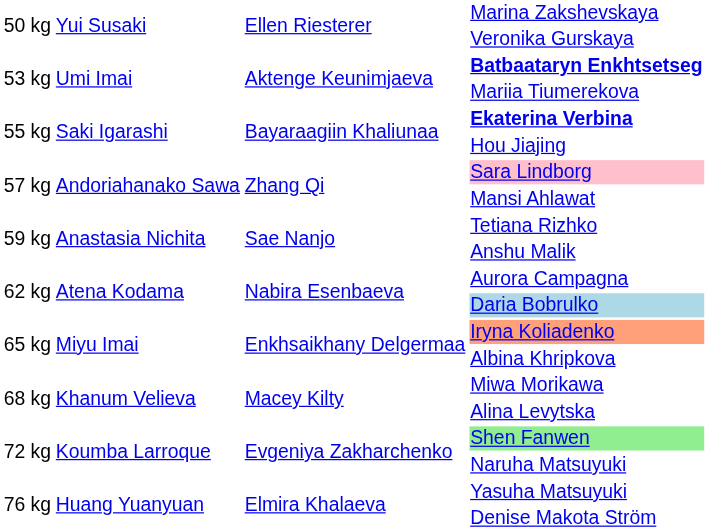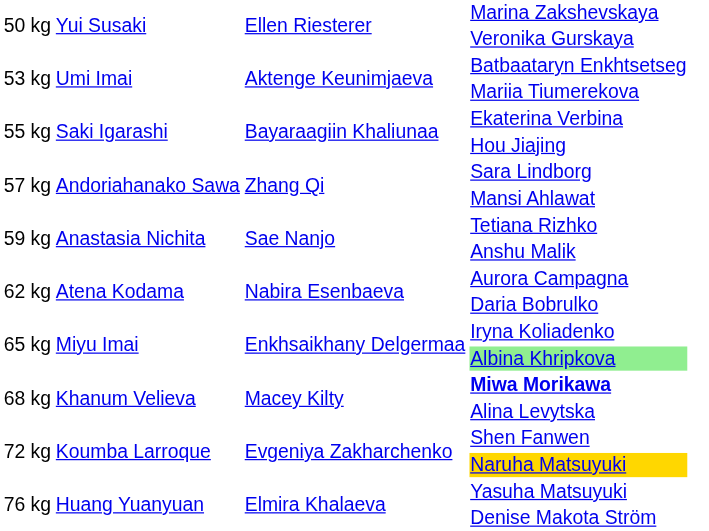(586, 65) bold -> (578, 65) normal
(551, 118) bold -> (547, 118) normal
(531, 172) pink background -> (531, 172) no background
(534, 305) lightblue background -> (534, 305) no background
(542, 331) lightsalmon background -> (542, 331) no background
(543, 358) no background -> (543, 358) lightgreen background
(537, 385) normal -> (541, 385) bold
(530, 438) lightgreen background -> (530, 438) no background
(548, 464) no background -> (548, 464) gold background
